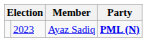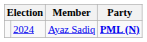(24, 29) 2023 -> (24, 29) 2024
